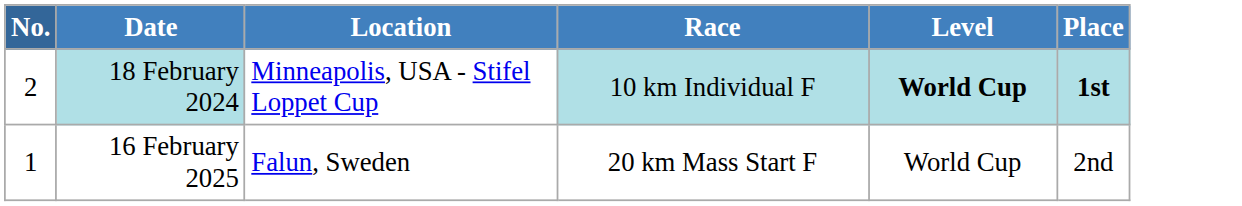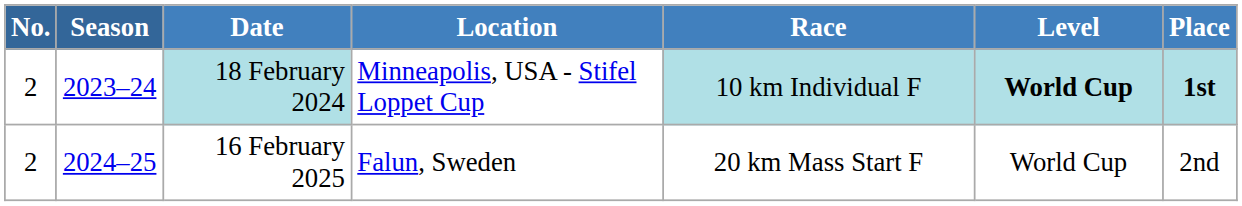+ column: (110, 26)
(31, 162) 1 -> (31, 162) 2
